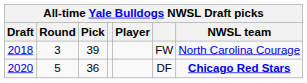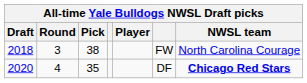(93, 50) 39 -> (93, 50) 38
(57, 68) 5 -> (57, 68) 4
(93, 68) 36 -> (93, 68) 35
